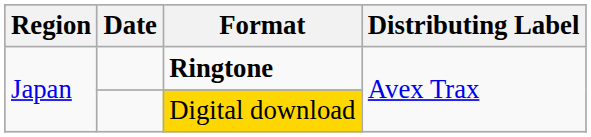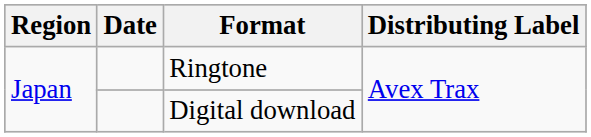(221, 68) bold -> (218, 68) normal
(262, 110) gold background -> (262, 110) no background
